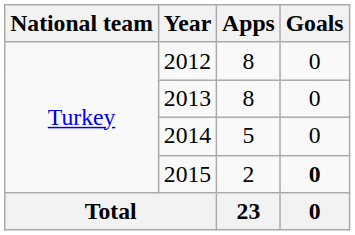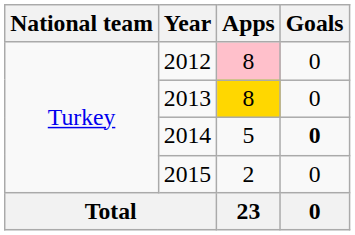(248, 60) no background -> (248, 60) pink background
(248, 98) no background -> (248, 98) gold background
(315, 135) normal -> (315, 135) bold
(315, 173) bold -> (315, 173) normal
